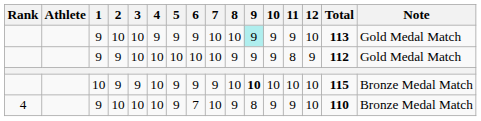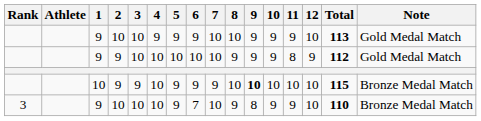(254, 36) paleturquoise background -> (254, 36) no background
(23, 105) 4 -> (23, 105) 3
